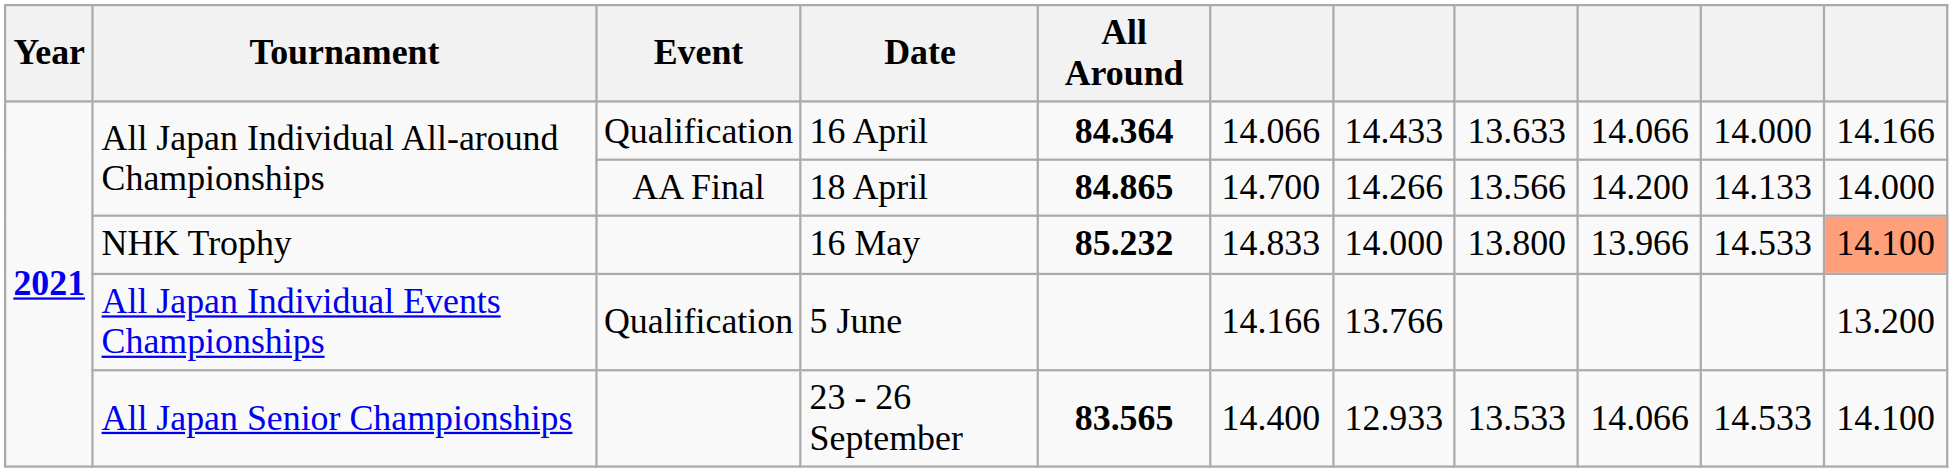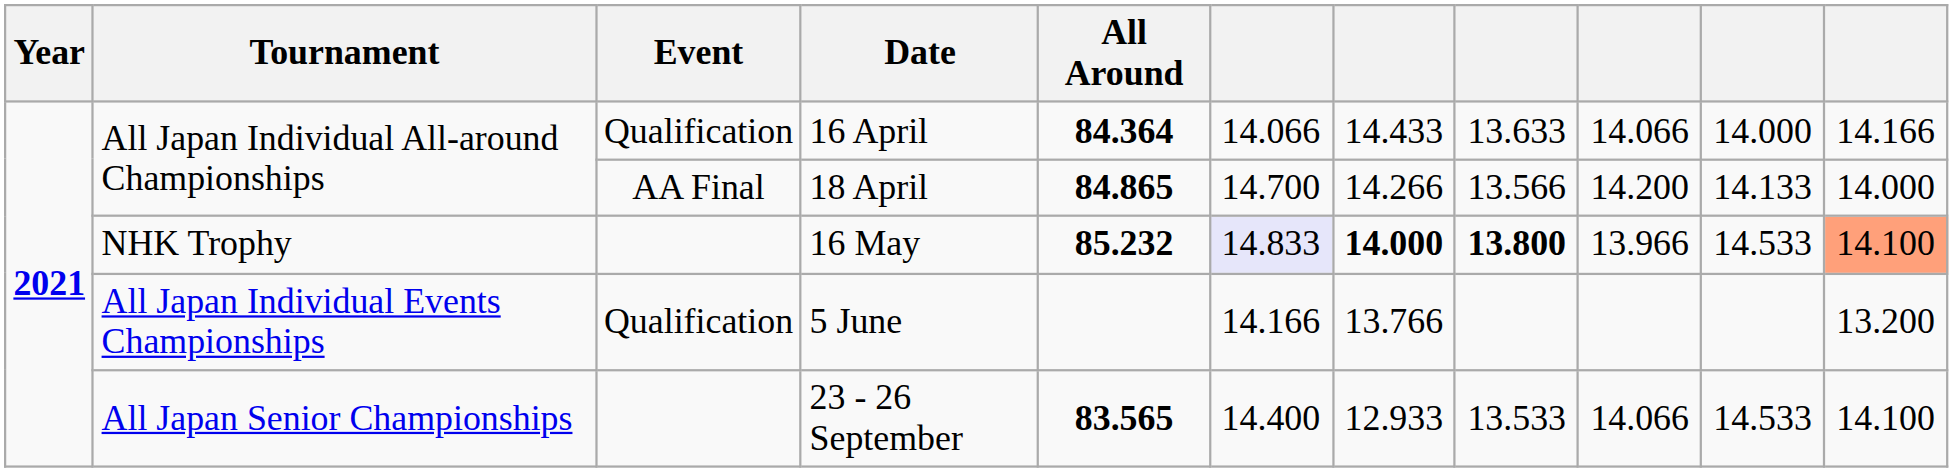(1271, 243) no background -> (1271, 243) lavender background
(1394, 243) normal -> (1394, 243) bold
(1517, 243) normal -> (1517, 243) bold
